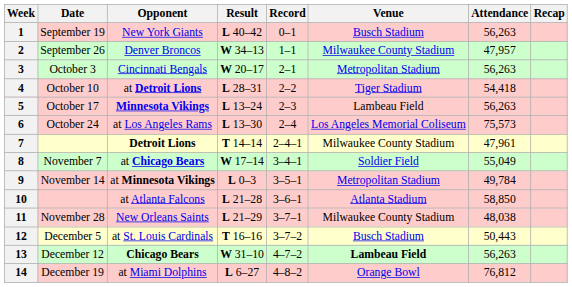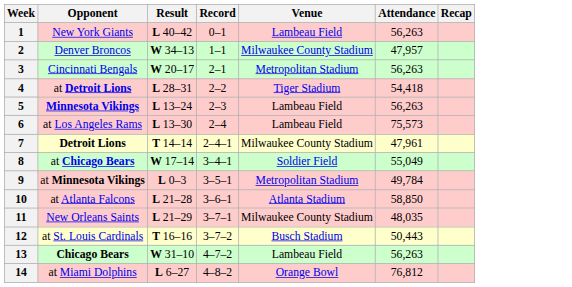- column: (73, 13)
(388, 32) Busch Stadium -> (307, 32) Lambeau Field
(388, 124) Los Angeles Memorial Coliseum -> (307, 124) Lambeau Field
(500, 217) 48,038 -> (407, 217) 48,035
(388, 254) bold -> (307, 254) normal
